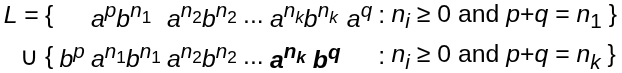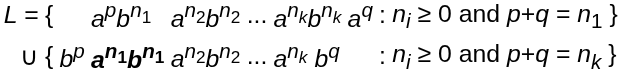(126, 56) normal -> (128, 56) bold
(305, 56) bold -> (307, 56) normal
